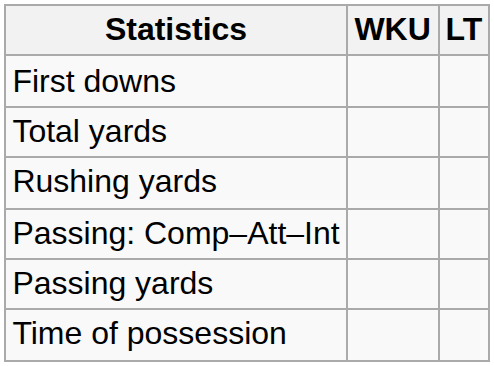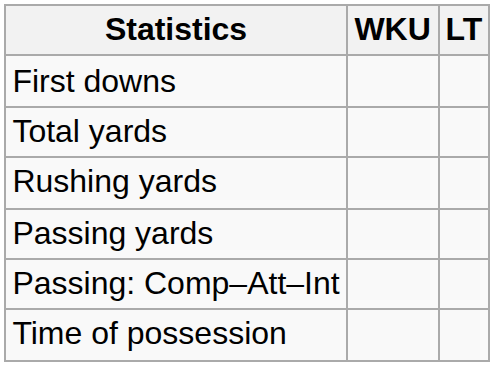rows swapped: (113, 283) <-> (176, 232)
